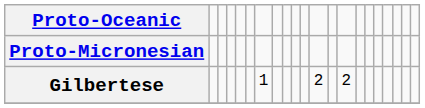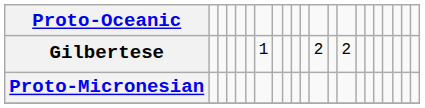rows swapped: (107, 51) <-> (107, 85)
